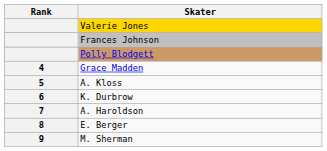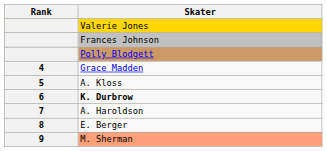(107, 97) normal -> (107, 97) bold
(107, 139) no background -> (107, 139) lightsalmon background
